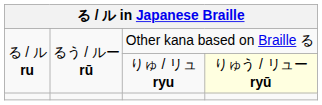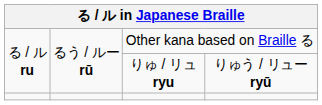(261, 73) lightyellow background -> (261, 73) no background
